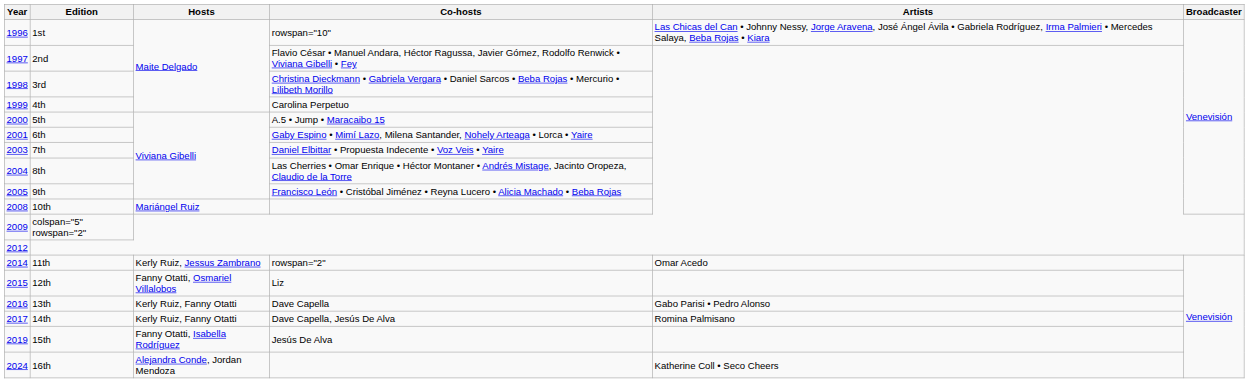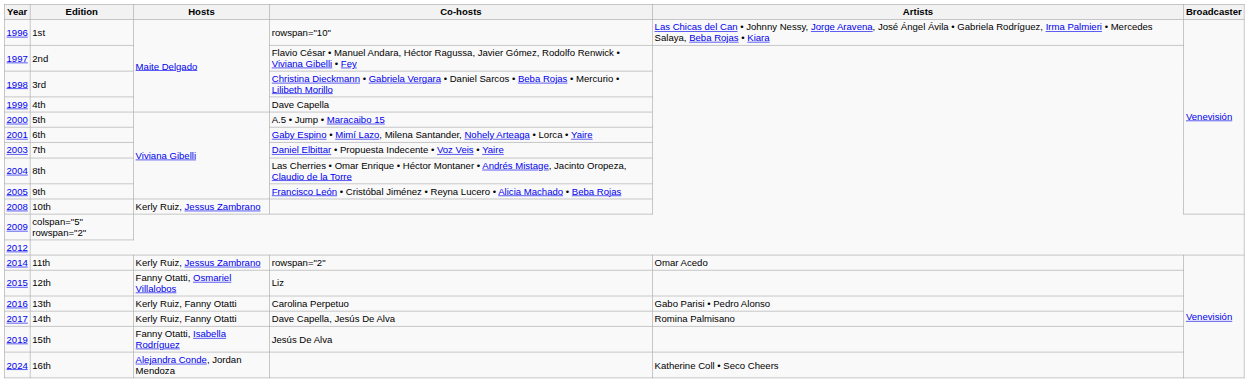(310, 105) Carolina Perpetuo -> (300, 105) Dave Capella
(168, 207) Mariángel Ruiz -> (198, 207) Kerly Ruiz, Jessus Zambrano
(300, 304) Dave Capella -> (310, 304) Carolina Perpetuo
